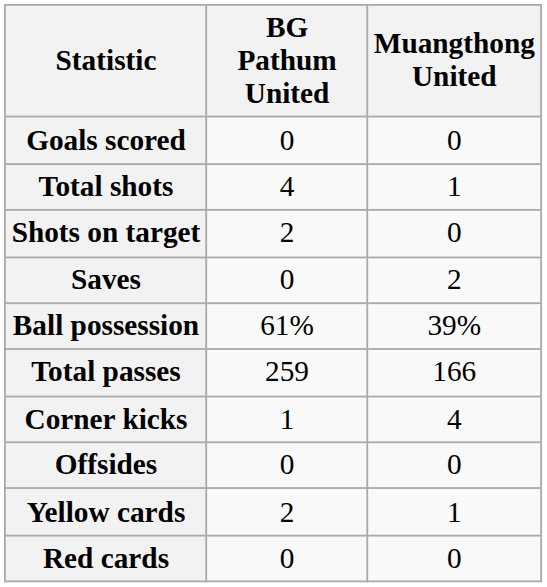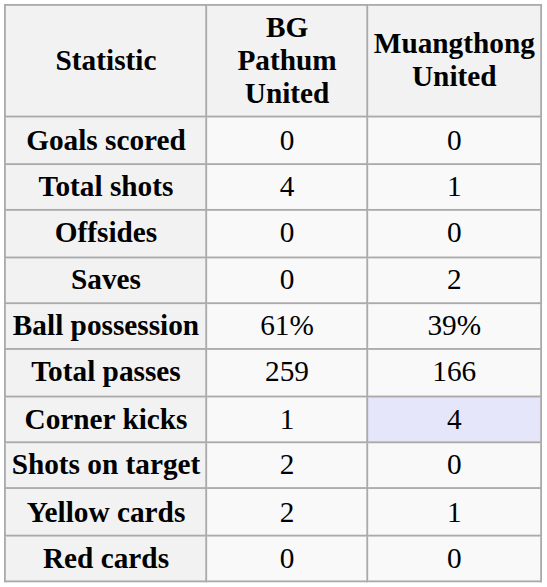rows swapped: (106, 232) <-> (106, 465)
(454, 418) no background -> (454, 418) lavender background
